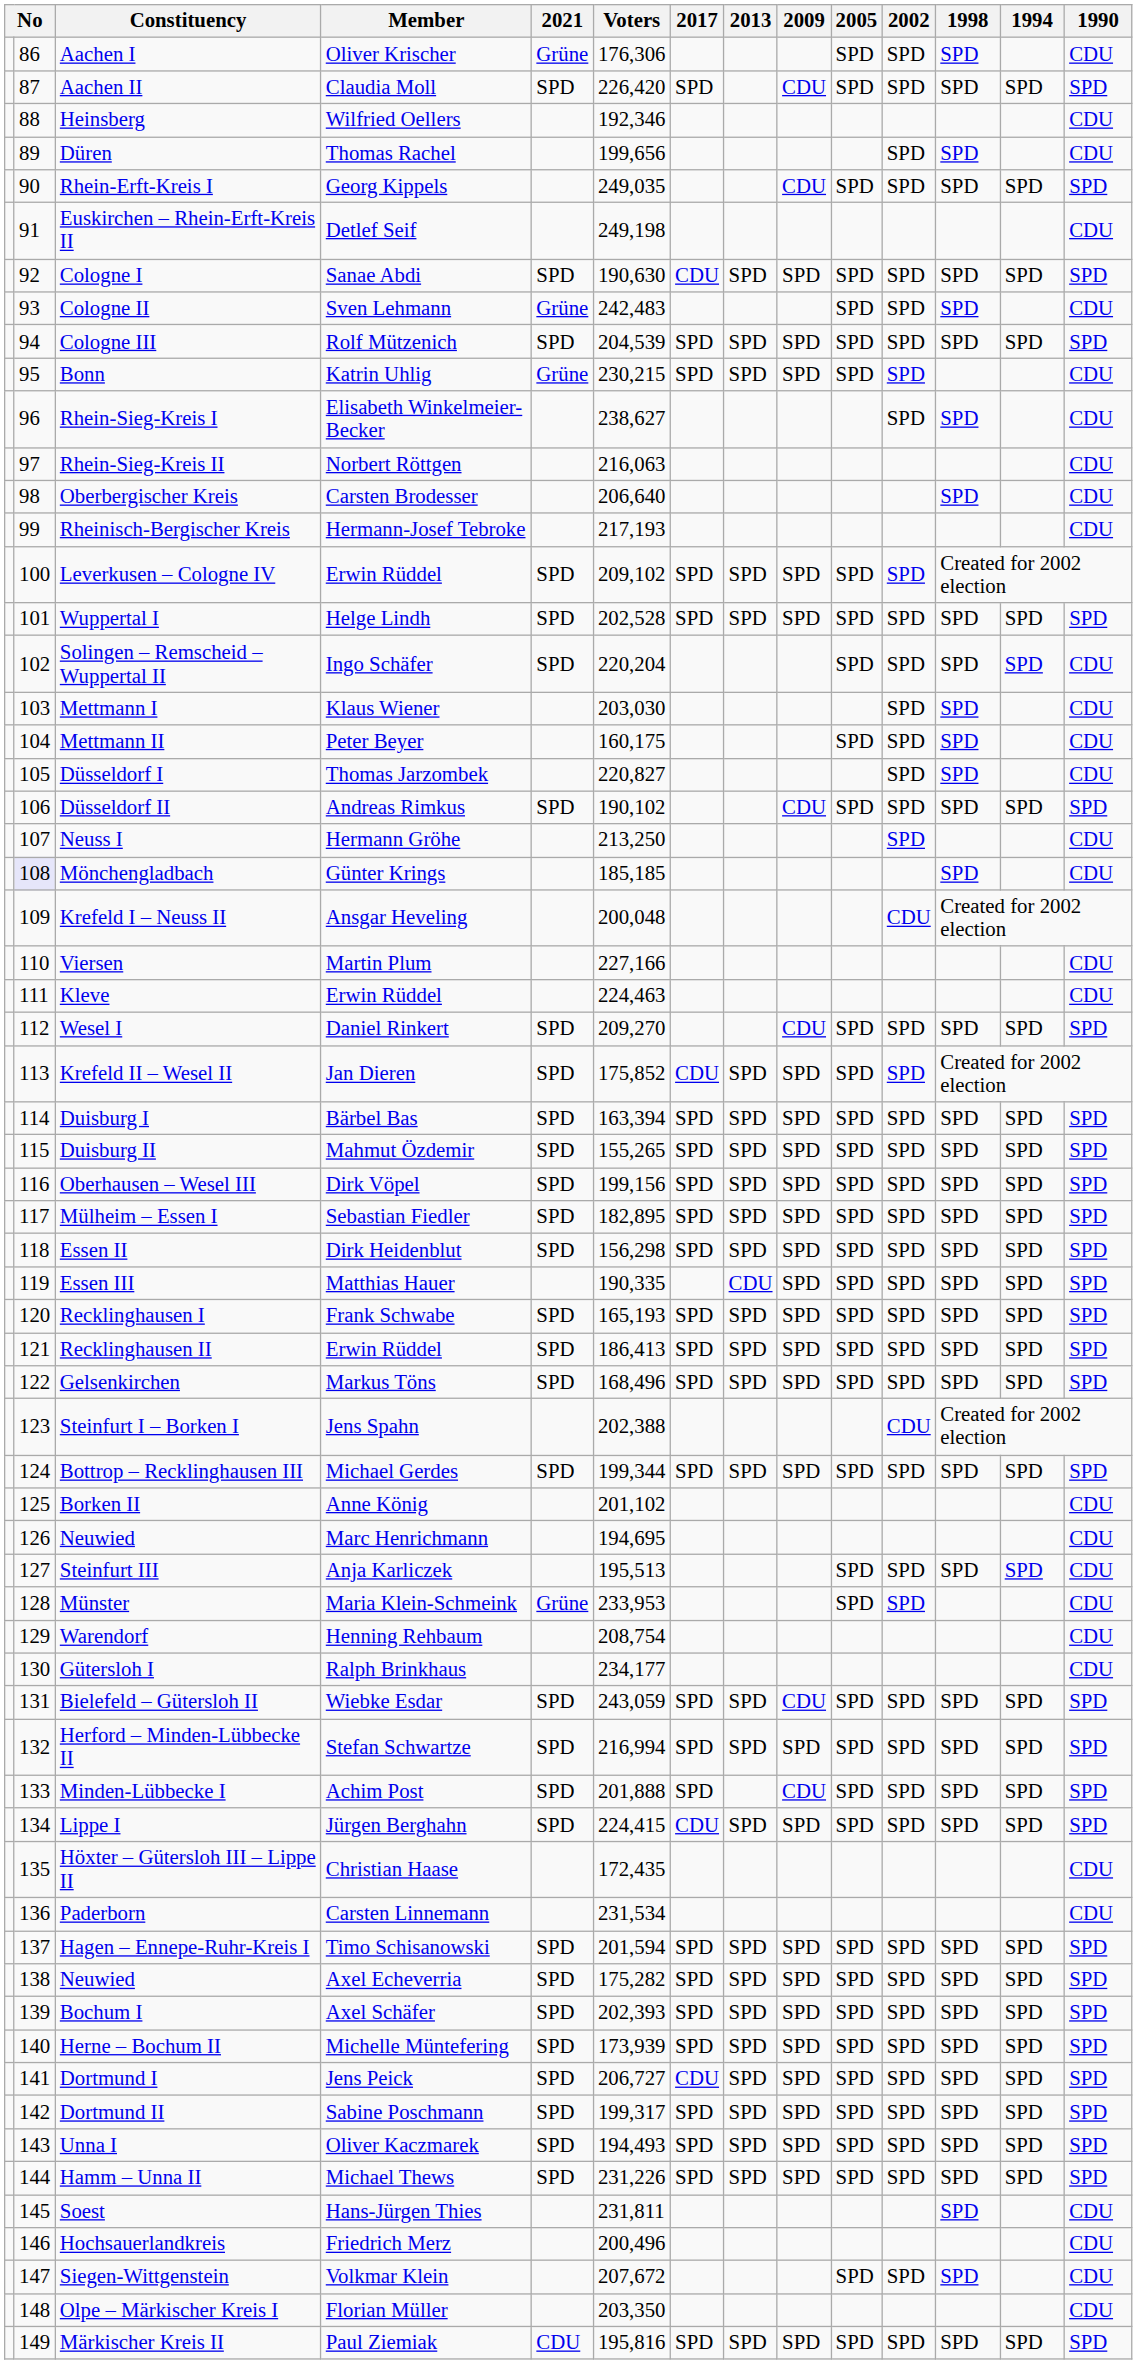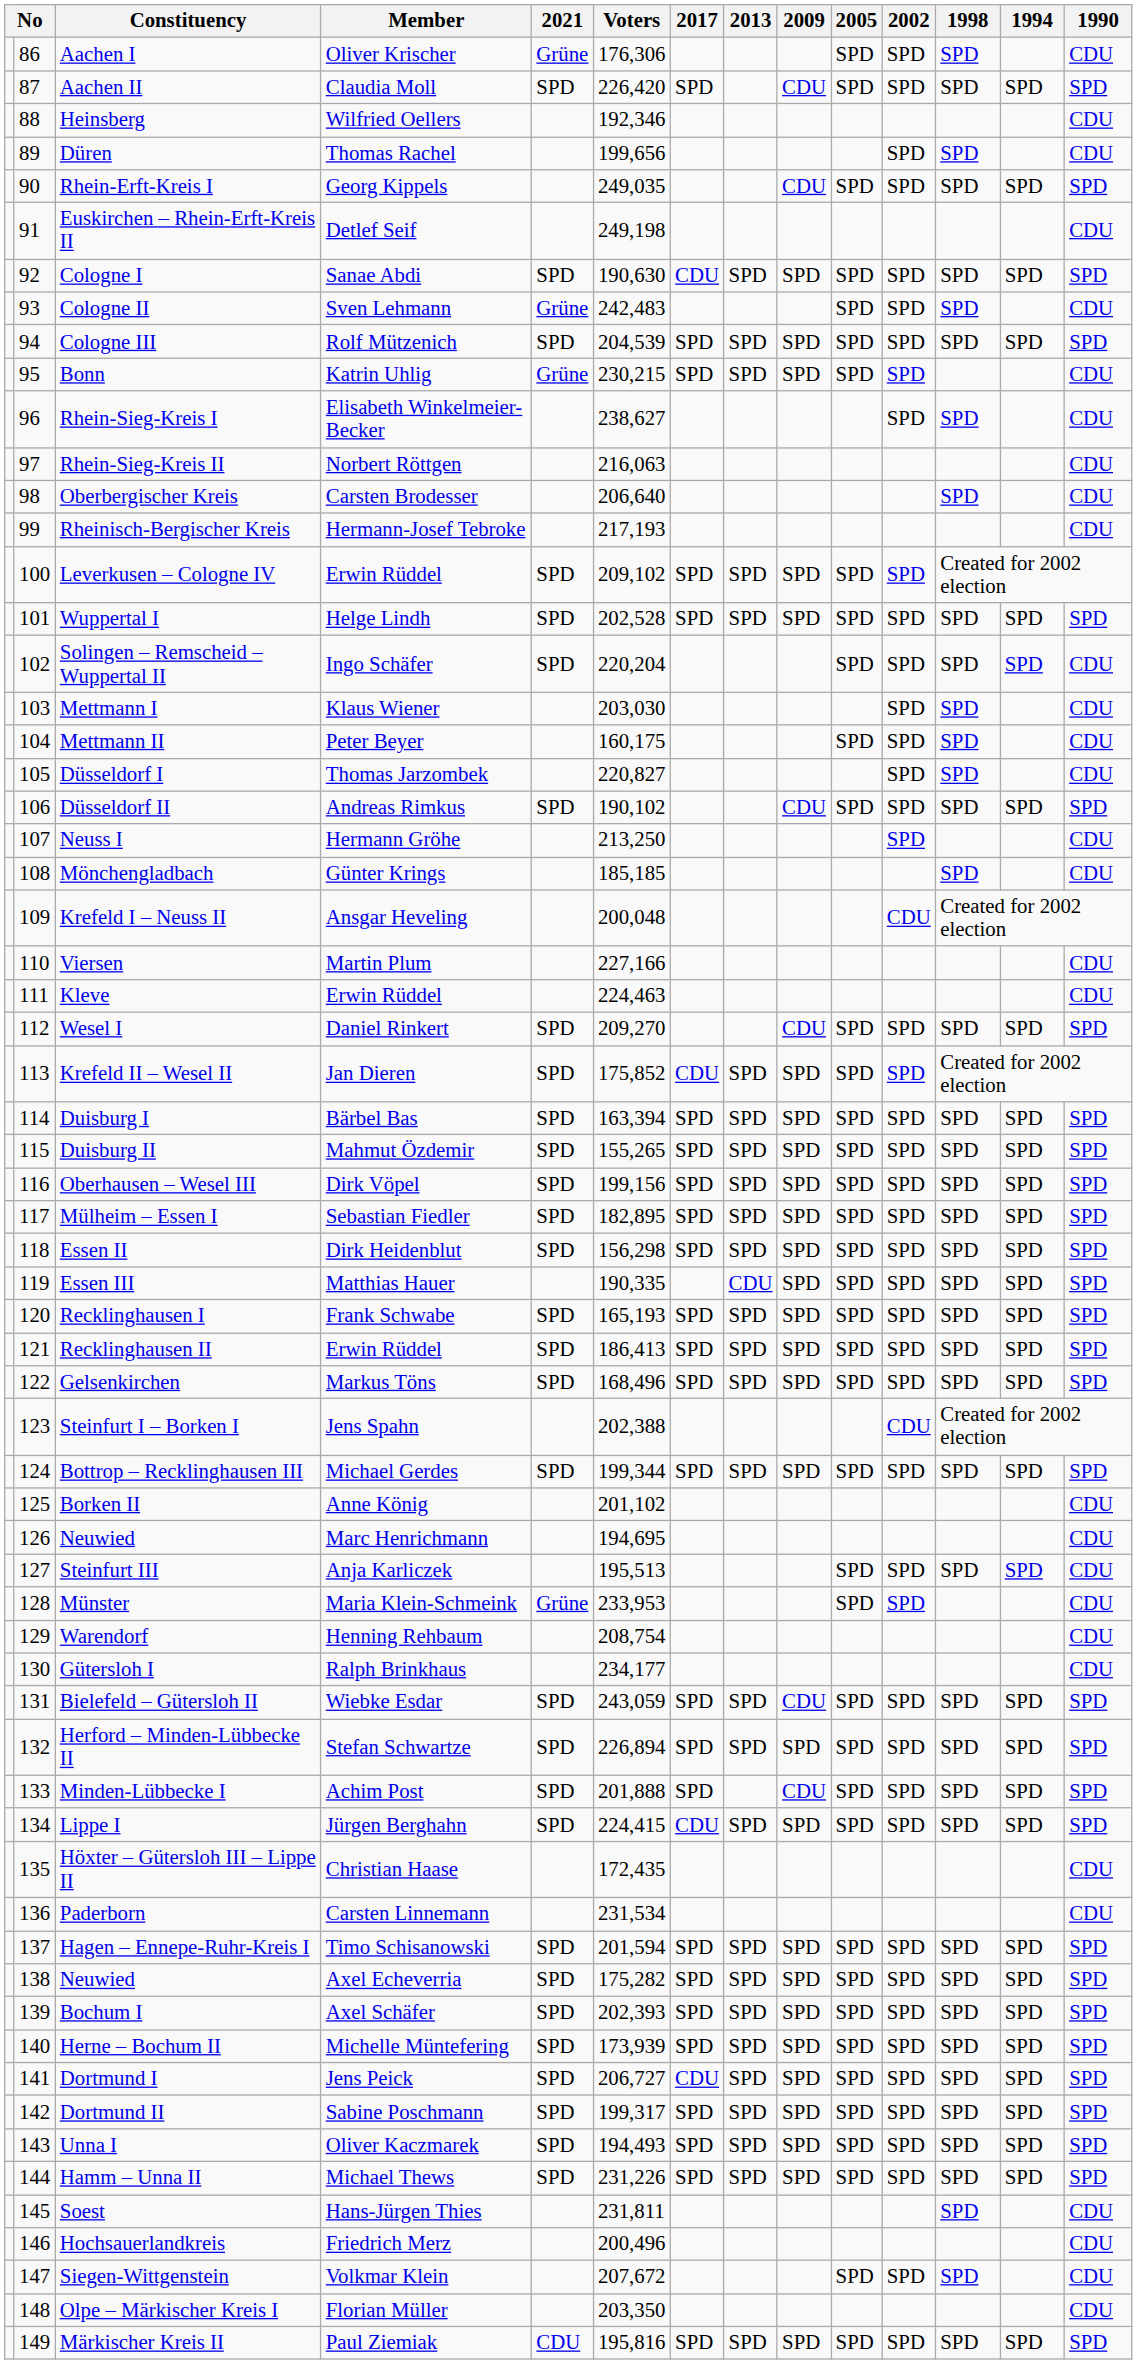(35, 873) lavender background -> (35, 873) no background
(632, 1746) 216,994 -> (632, 1746) 226,894
